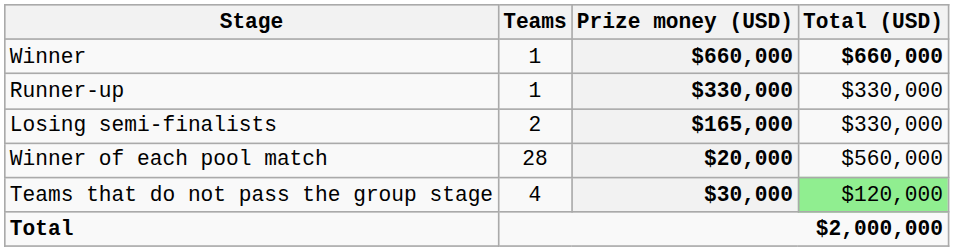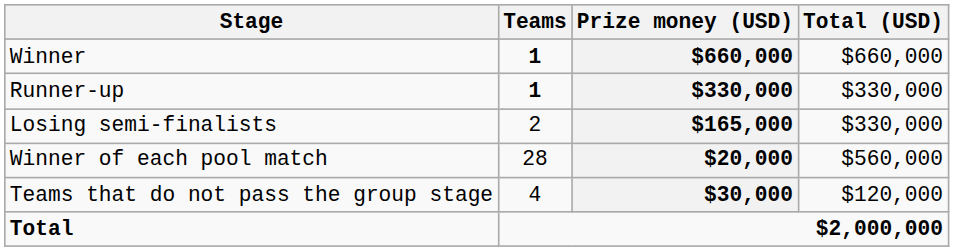(535, 57) normal -> (535, 57) bold
(892, 57) bold -> (892, 57) normal
(535, 91) normal -> (535, 91) bold
(892, 195) lightgreen background -> (892, 195) no background
